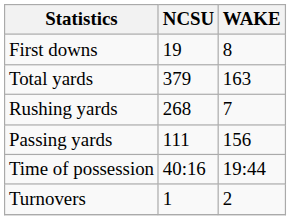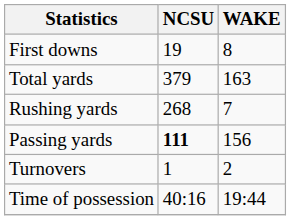(176, 139) normal -> (176, 139) bold
rows swapped: (47, 199) <-> (82, 169)
